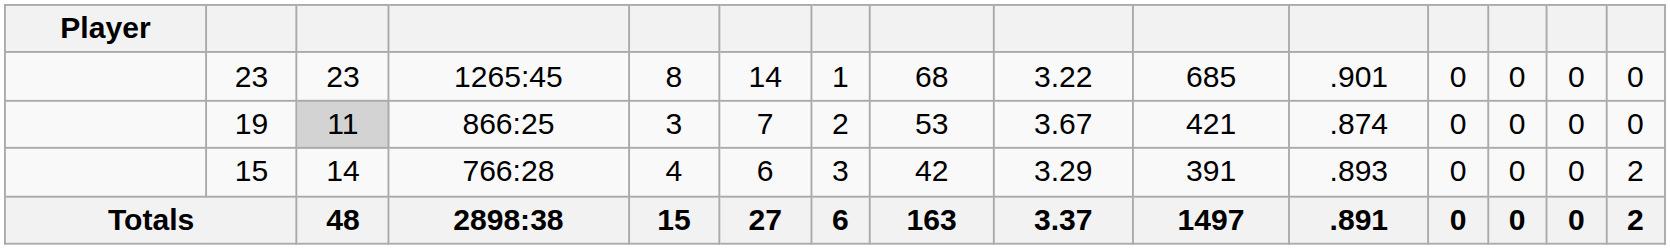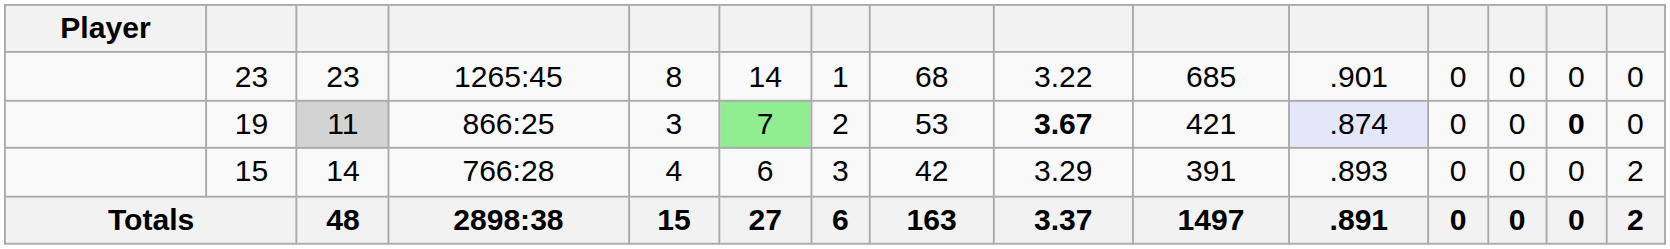(765, 123) no background -> (765, 123) lightgreen background
(1063, 123) normal -> (1063, 123) bold
(1359, 123) no background -> (1359, 123) lavender background
(1576, 123) normal -> (1576, 123) bold
